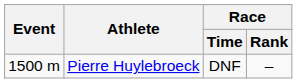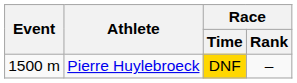(225, 66) no background -> (225, 66) gold background
